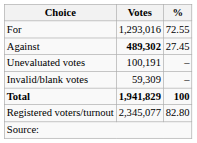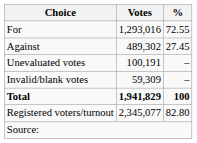(144, 46) bold -> (144, 46) normal
